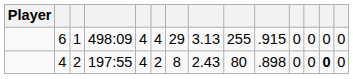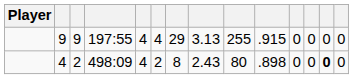(62, 39) 6 -> (62, 39) 9
(77, 39) 1 -> (77, 39) 9
(110, 39) 498:09 -> (110, 39) 197:55
(110, 62) 197:55 -> (110, 62) 498:09
